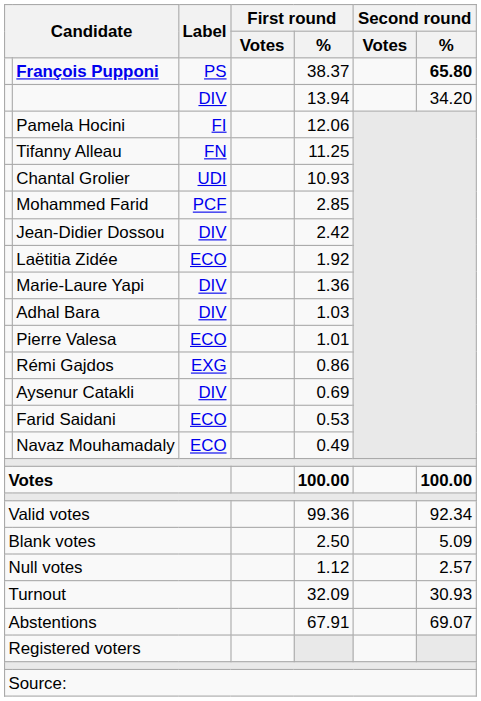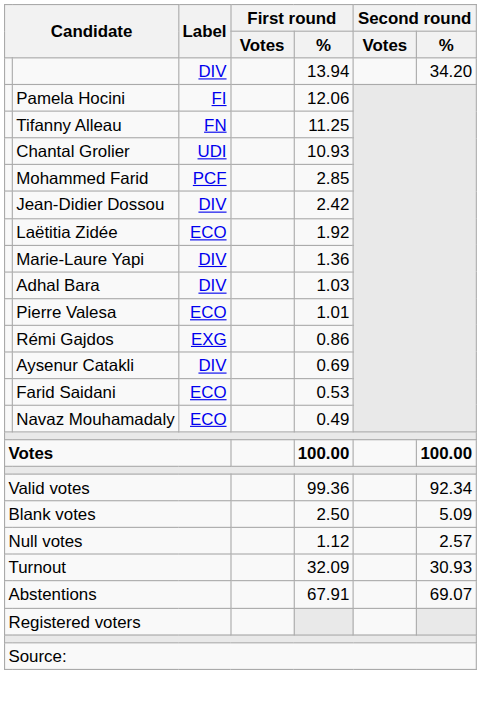- row: (88, 72)
